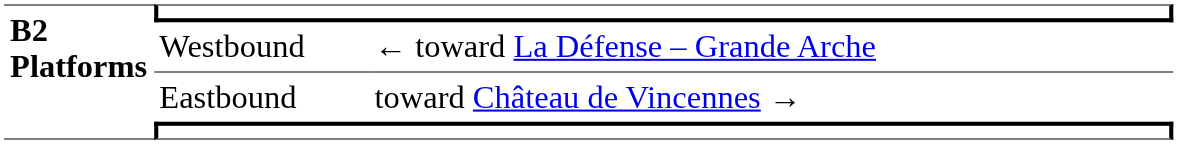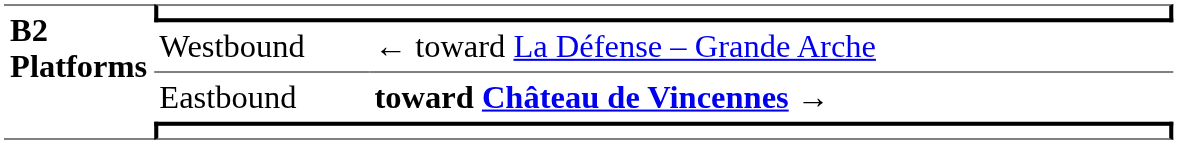(588, 96) normal -> (602, 96) bold
